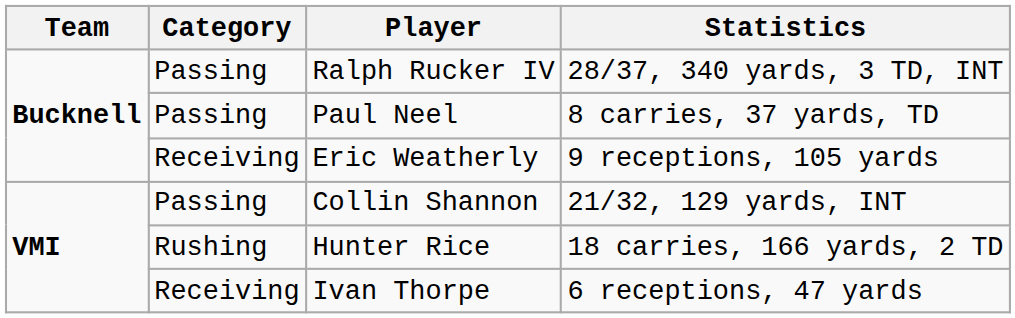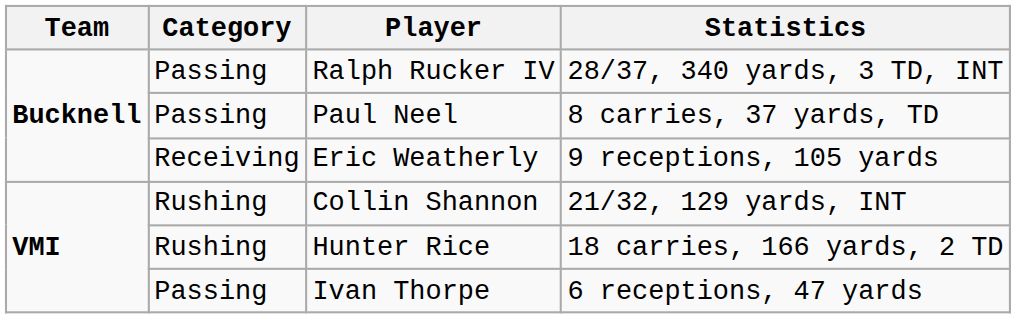(211, 203) Passing -> (211, 203) Rushing
(227, 291) Receiving -> (211, 291) Passing
